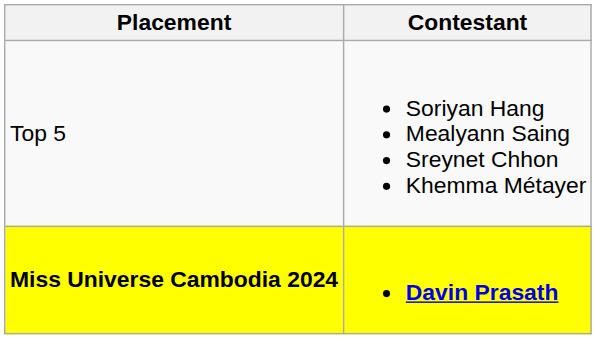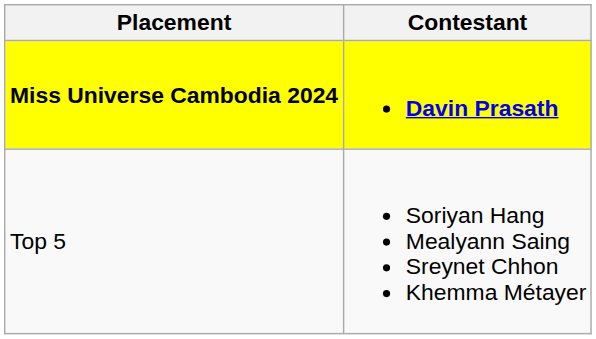rows swapped: (174, 279) <-> (38, 133)
